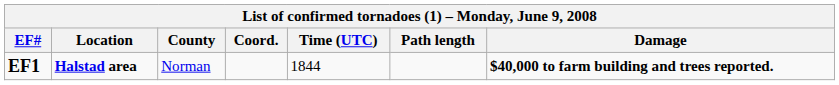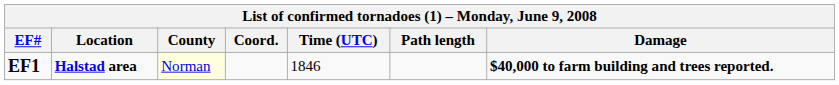(186, 66) no background -> (186, 66) lightyellow background
(306, 66) 1844 -> (306, 66) 1846
